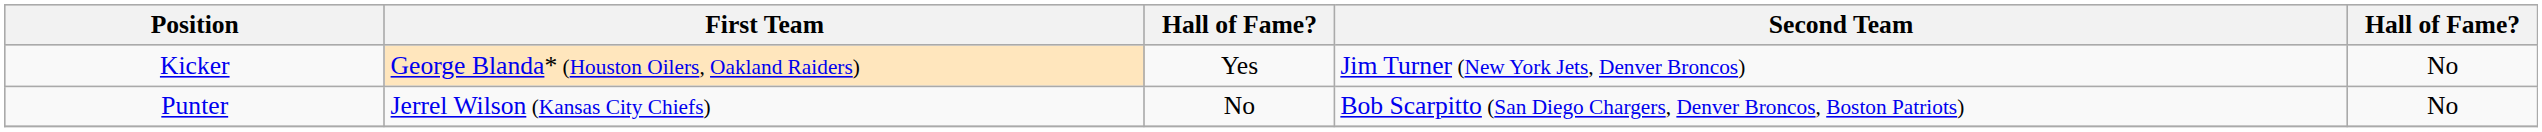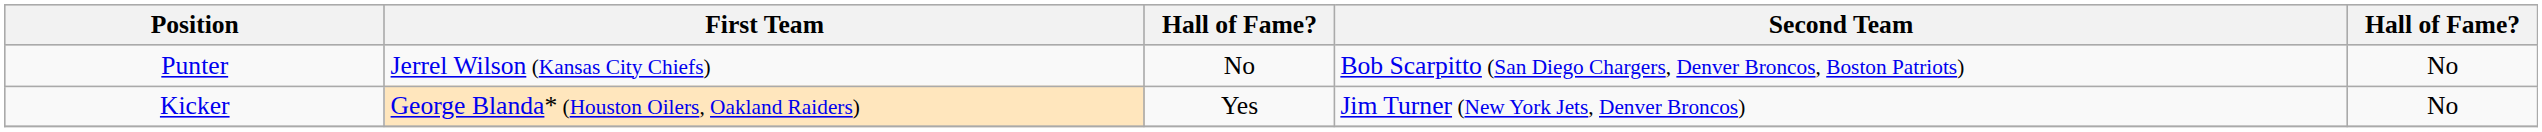rows swapped: (195, 65) <-> (195, 106)
